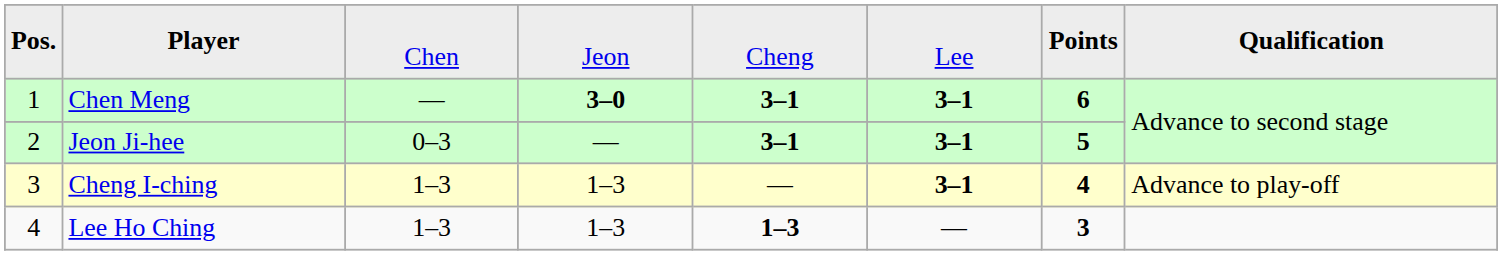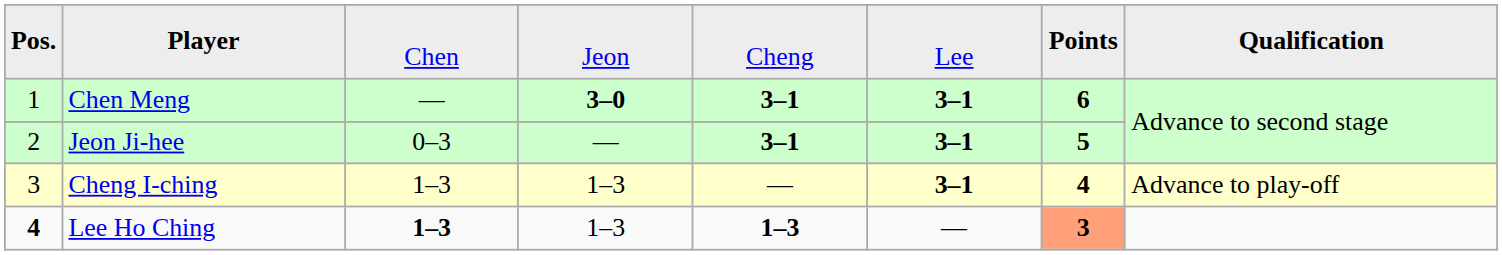(34, 227) normal -> (34, 227) bold
(432, 227) normal -> (432, 227) bold
(1083, 227) no background -> (1083, 227) lightsalmon background
